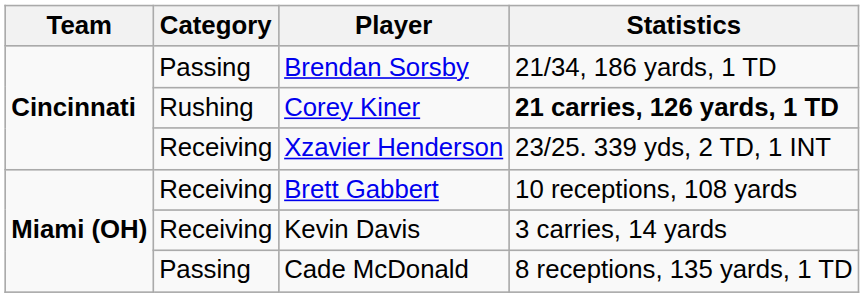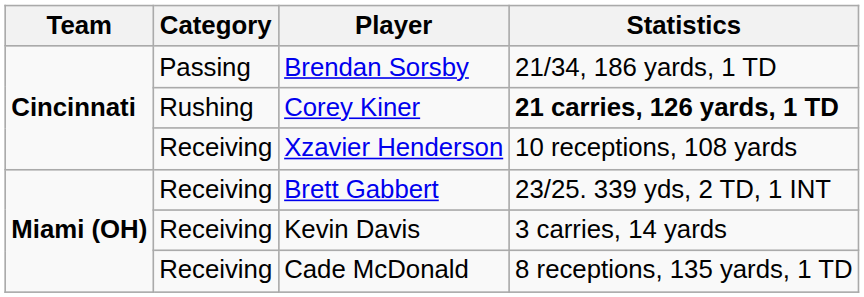(673, 148) 23/25. 339 yds, 2 TD, 1 INT -> (656, 148) 10 receptions, 108 yards
(656, 189) 10 receptions, 108 yards -> (673, 189) 23/25. 339 yds, 2 TD, 1 INT
(205, 270) Passing -> (216, 270) Receiving
